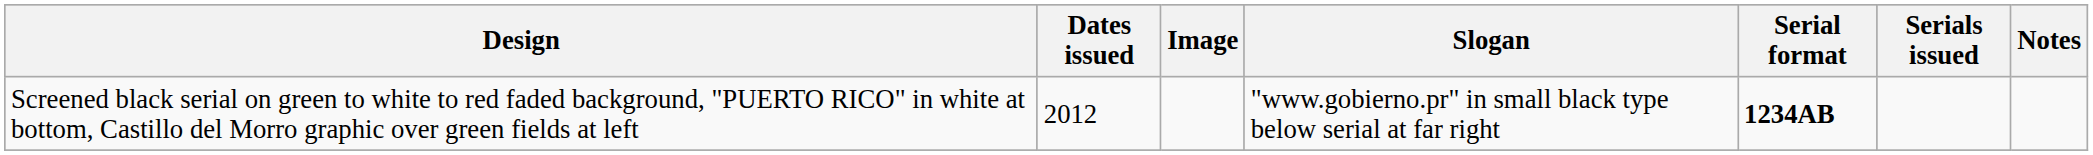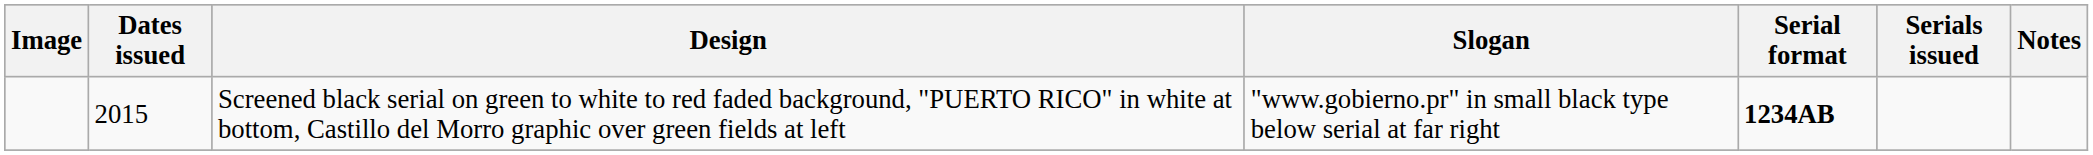columns swapped: (1203, 40) <-> (521, 40)
(1071, 113) 2012 -> (121, 113) 2015
